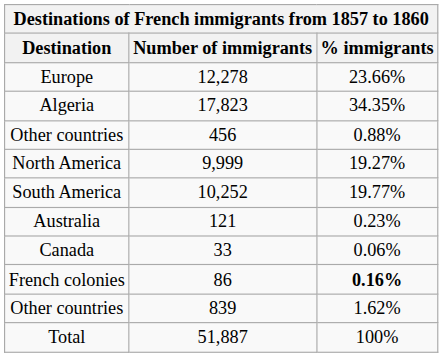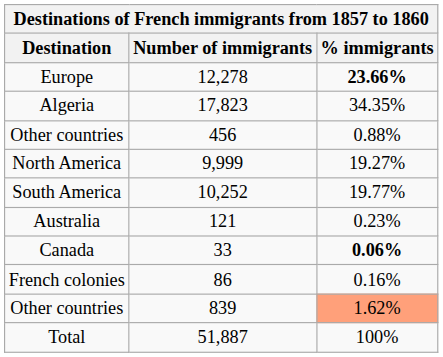(377, 76) normal -> (377, 76) bold
(377, 250) normal -> (377, 250) bold
(377, 279) bold -> (377, 279) normal
(377, 308) no background -> (377, 308) lightsalmon background
